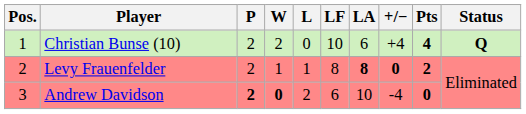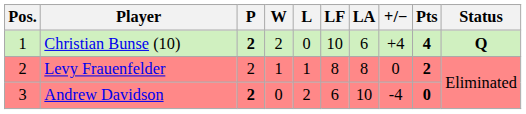(251, 43) normal -> (251, 43) bold
(364, 69) bold -> (364, 69) normal
(396, 69) bold -> (396, 69) normal
(279, 95) bold -> (279, 95) normal
